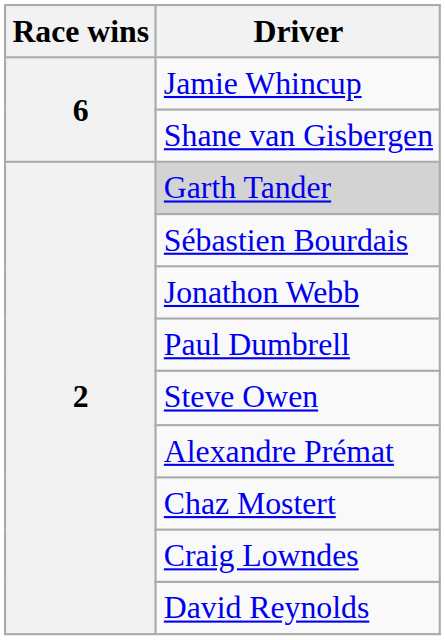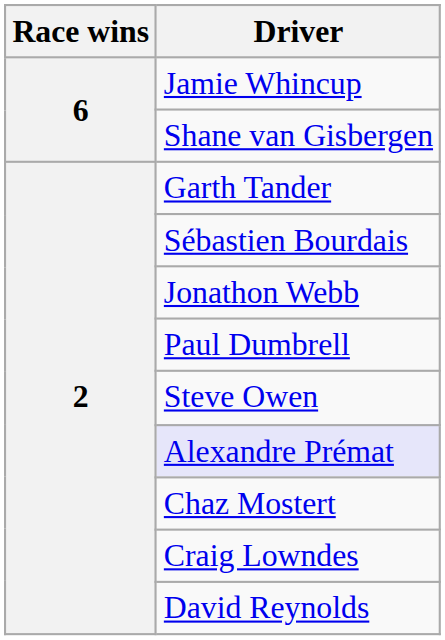(248, 188) lightgrey background -> (248, 188) no background
(279, 449) no background -> (279, 449) lavender background
